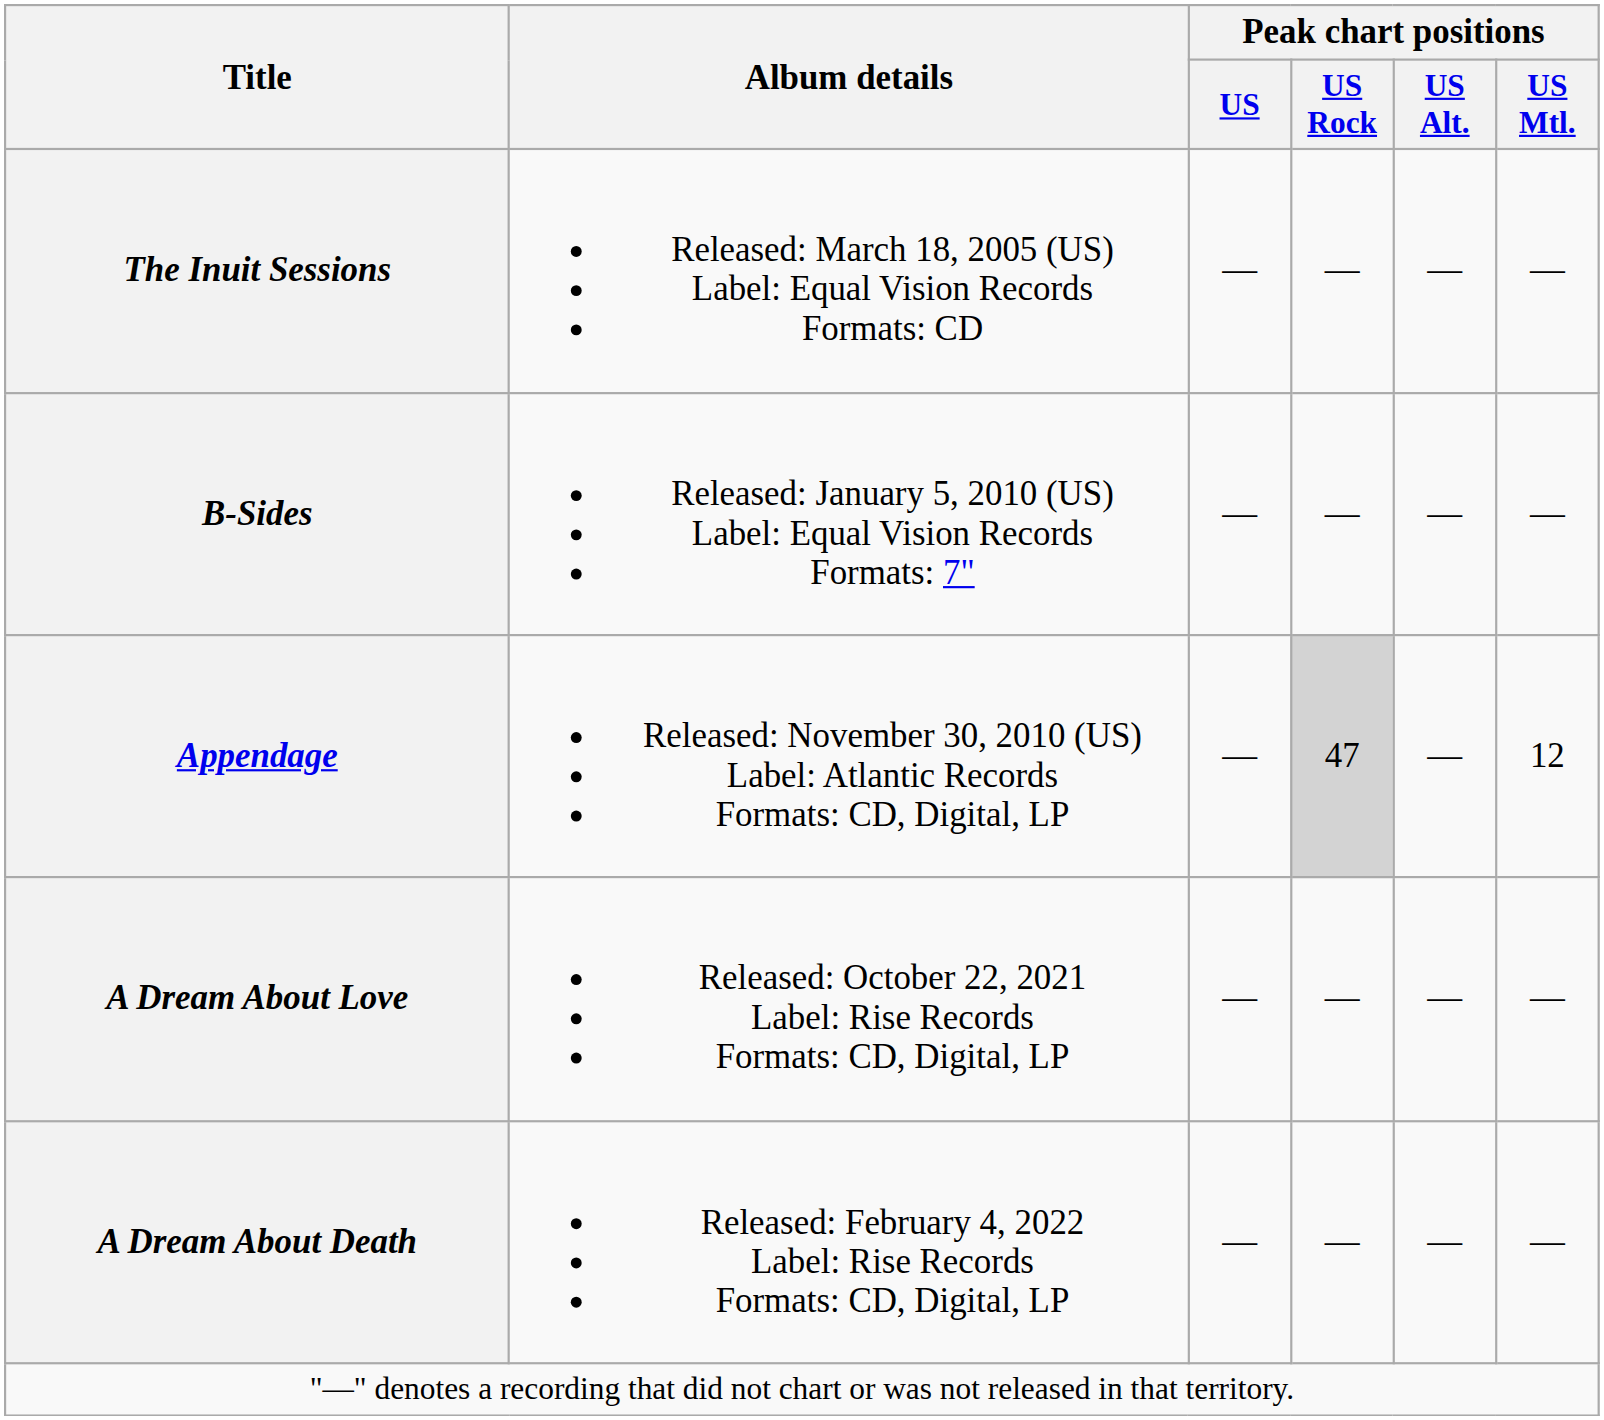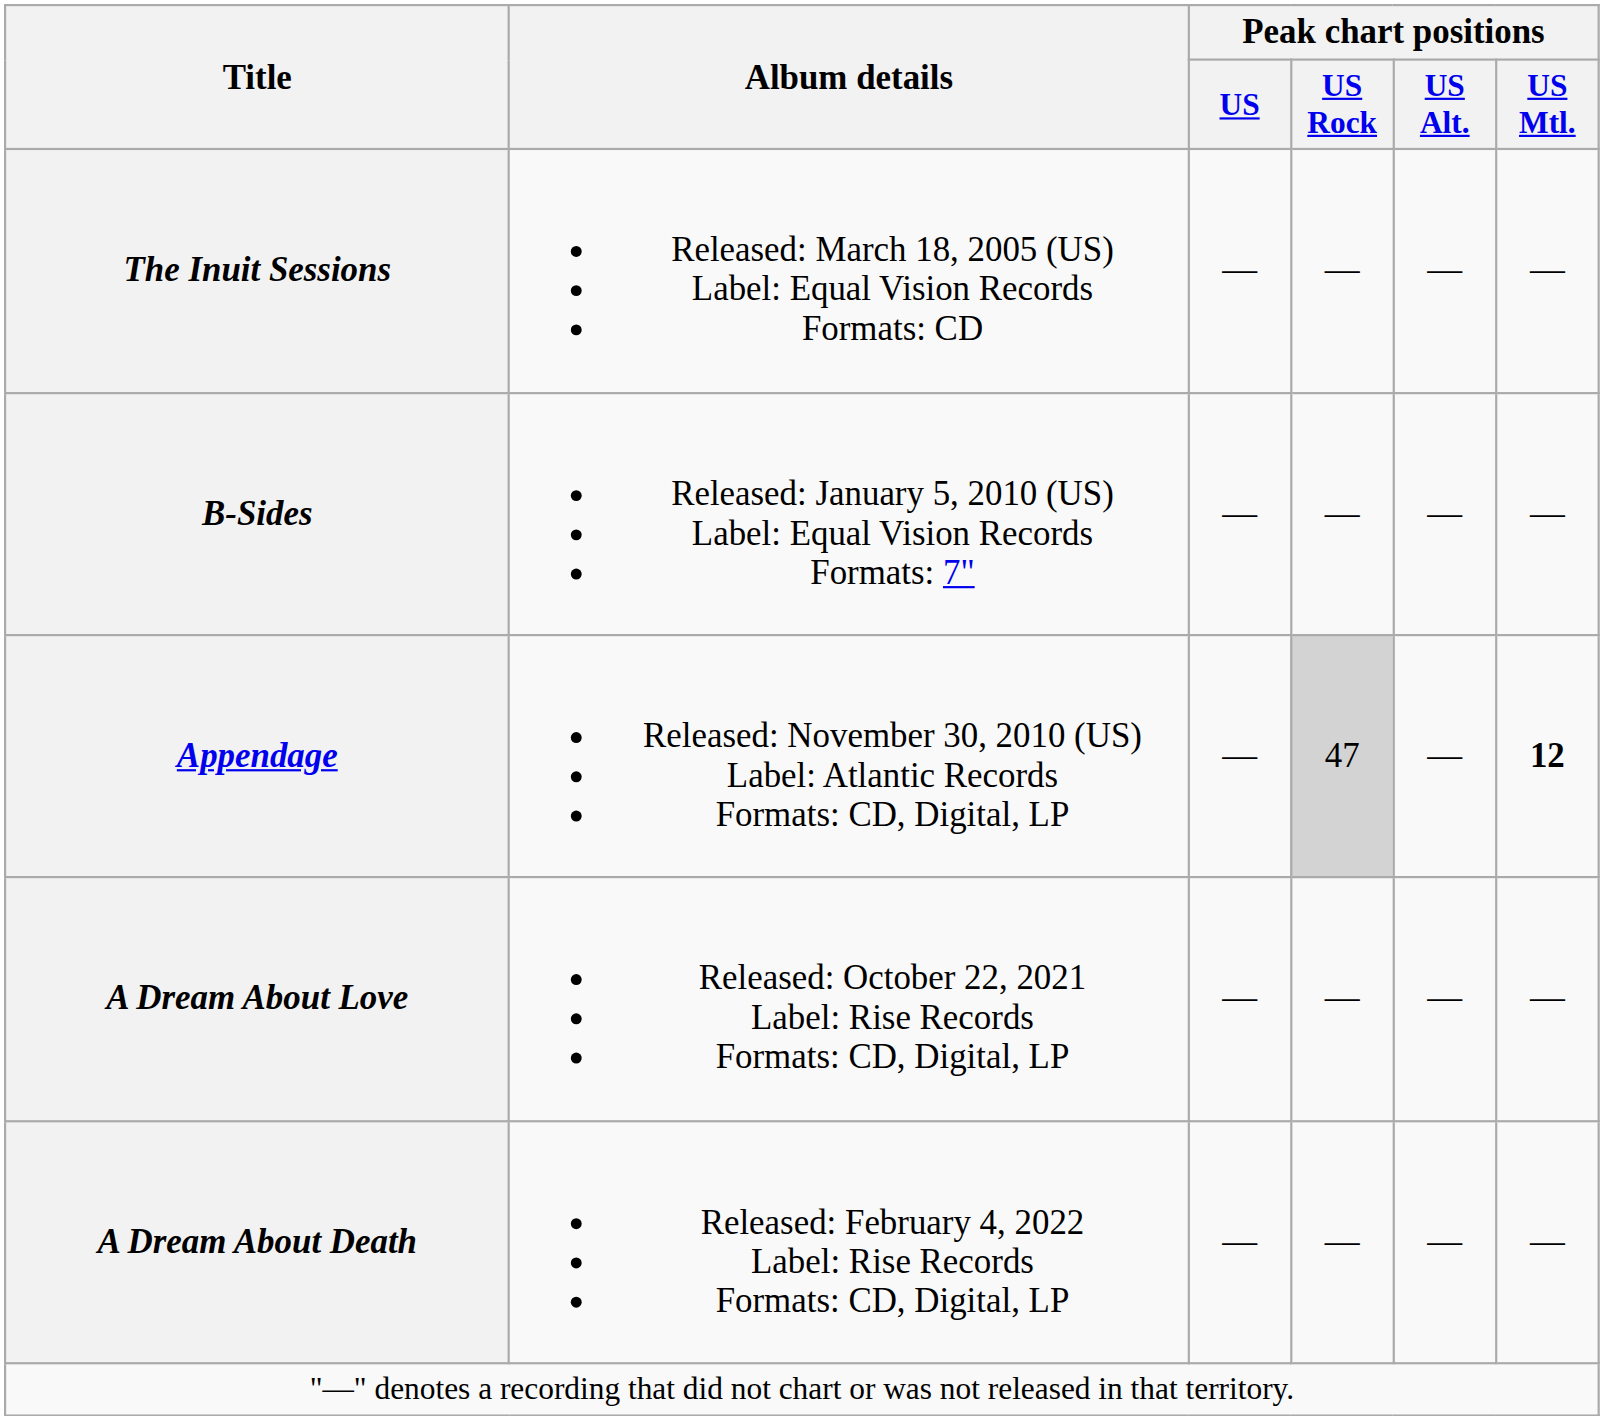(1547, 755) normal -> (1547, 755) bold
